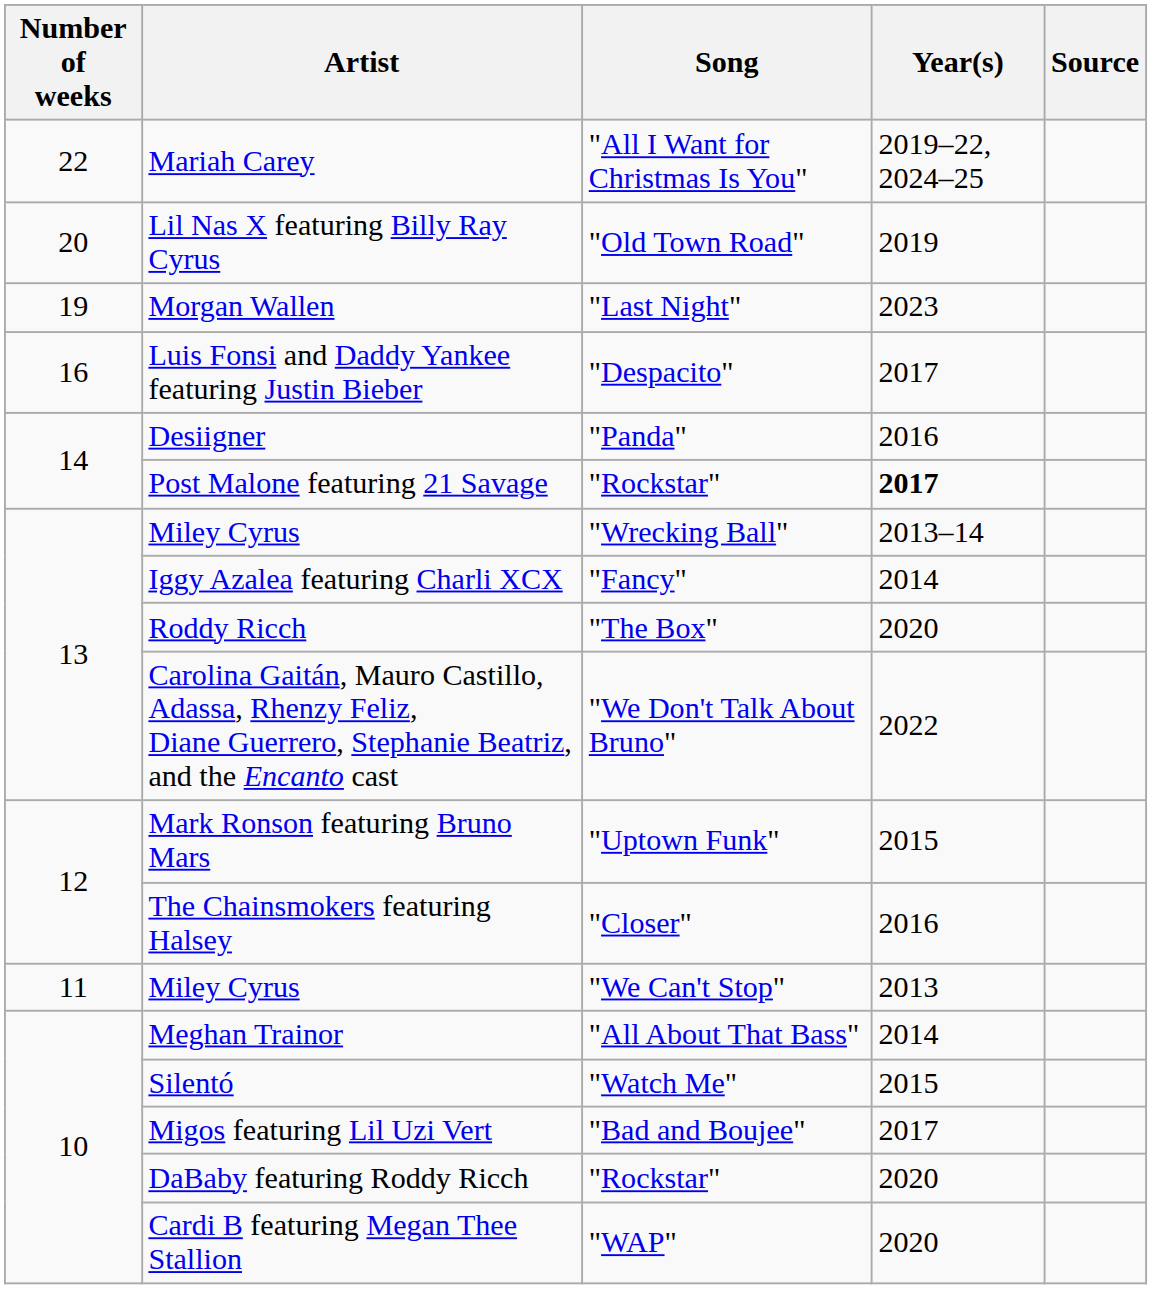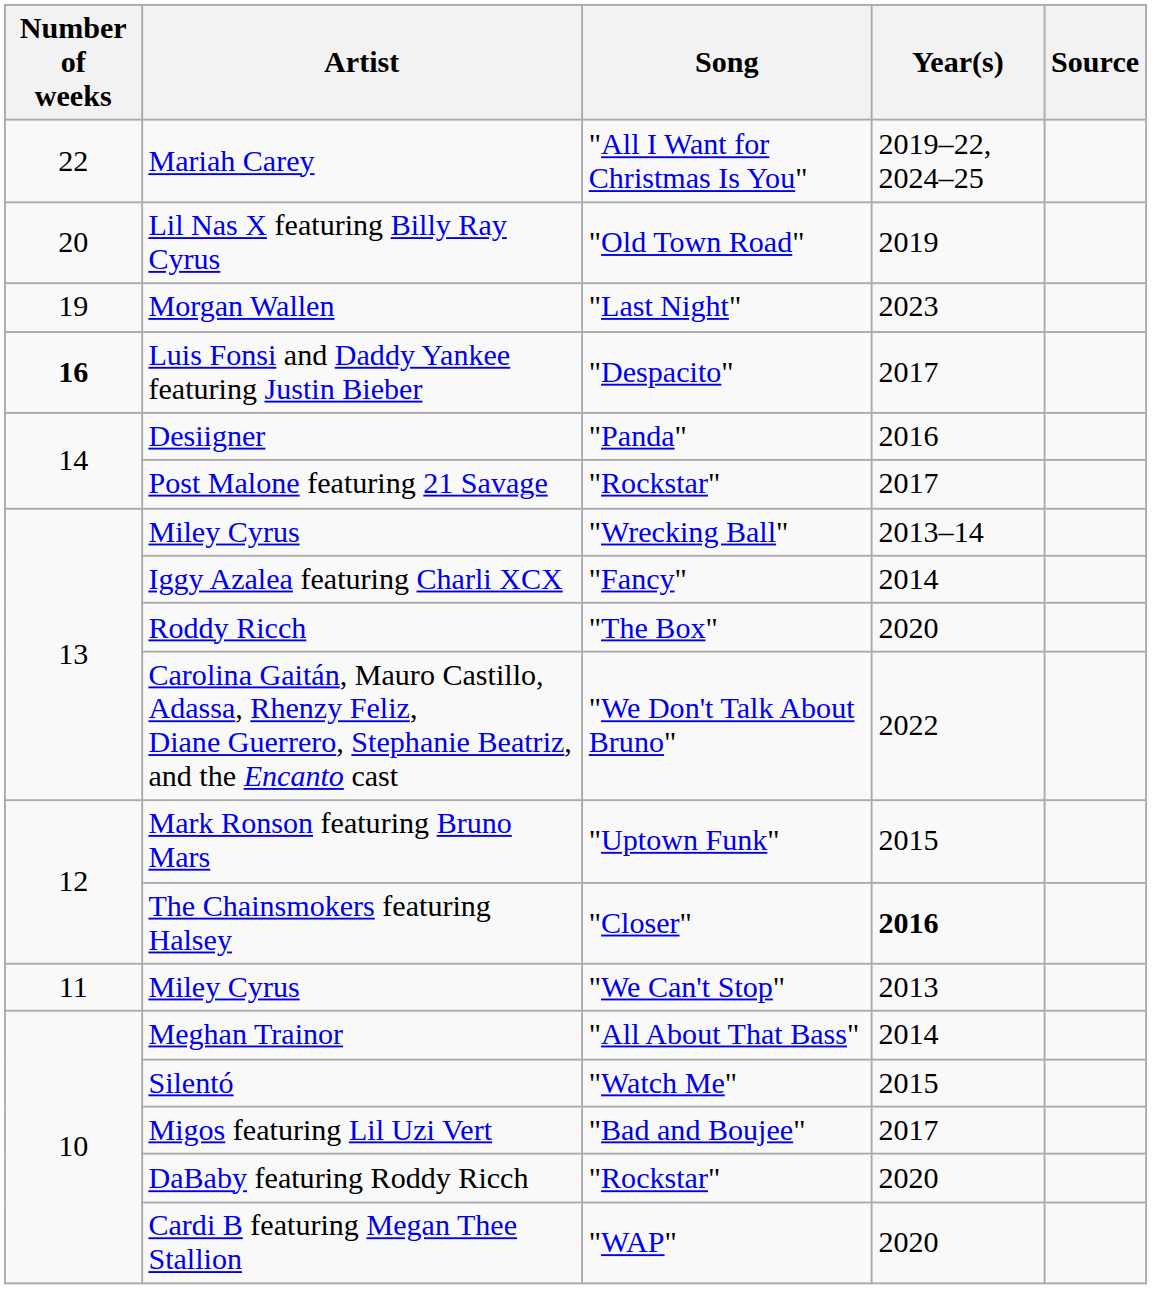(73, 371) normal -> (73, 371) bold
(909, 483) bold -> (909, 483) normal
(909, 922) normal -> (909, 922) bold
